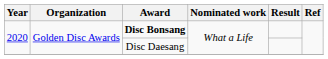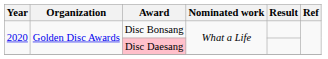(155, 29) bold -> (154, 29) normal
(155, 46) no background -> (154, 46) pink background
